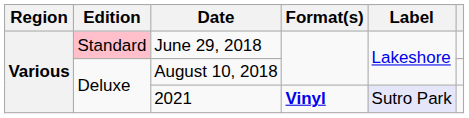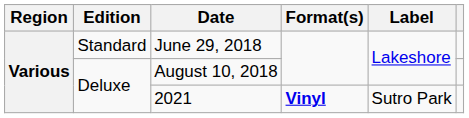(112, 44) pink background -> (112, 44) no background
(412, 98) lavender background -> (412, 98) no background
